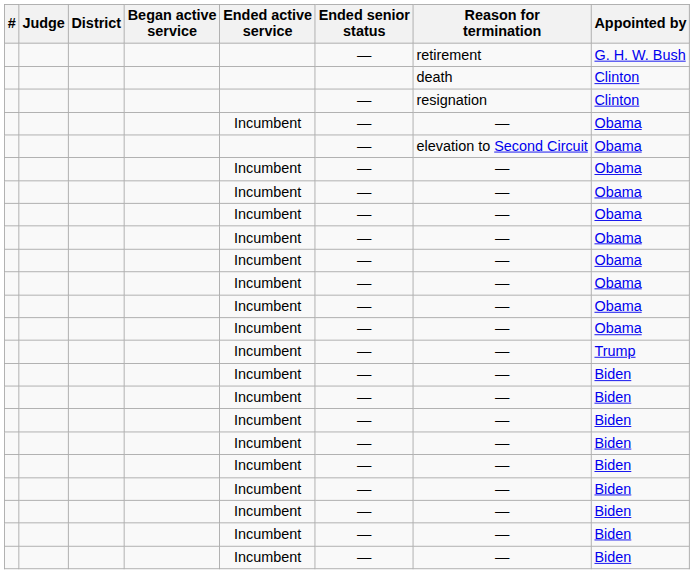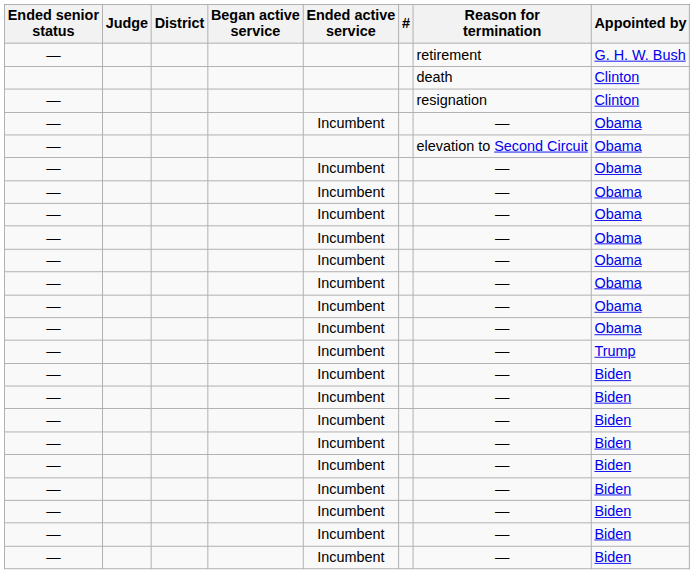columns swapped: (12, 24) <-> (364, 24)
